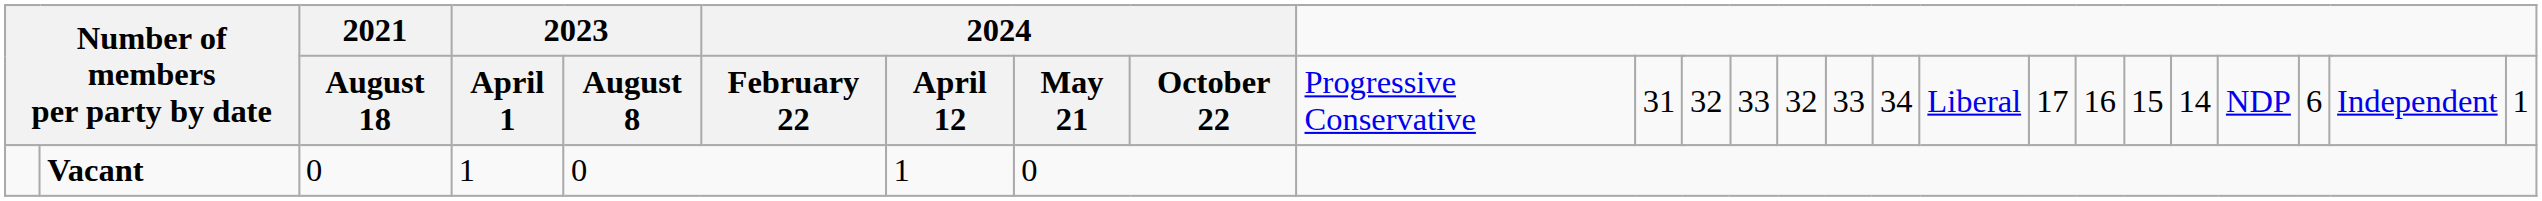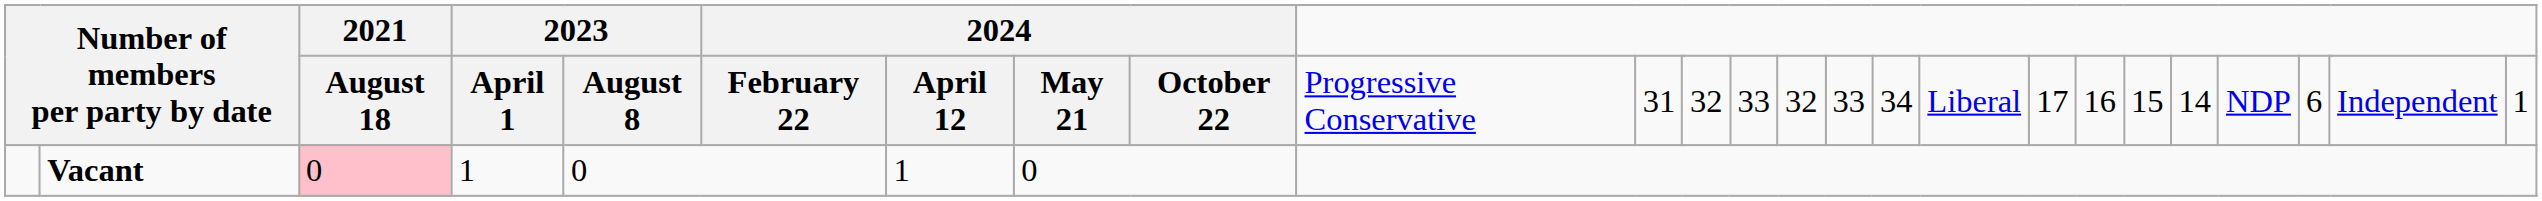(314, 169) no background -> (314, 169) pink background
